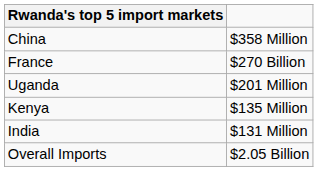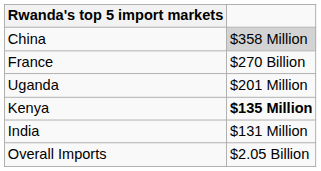(269, 39) no background -> (269, 39) lightgrey background
(269, 108) normal -> (271, 108) bold
